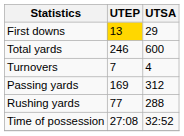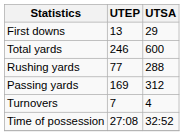(116, 31) gold background -> (116, 31) no background
rows swapped: (43, 103) <-> (32, 67)
